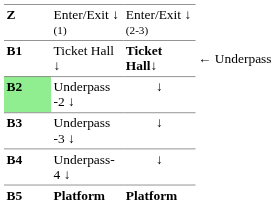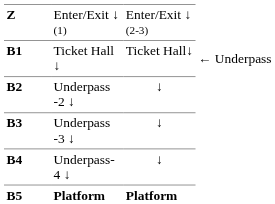(144, 58) bold -> (159, 51) normal
(14, 87) lightgreen background -> (14, 87) no background
